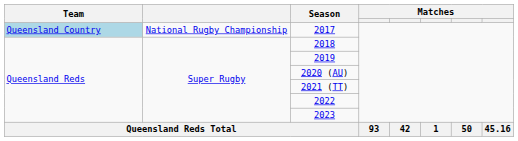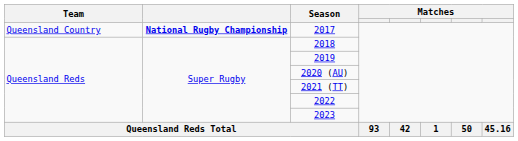(54, 30) lightblue background -> (54, 30) no background
(217, 30) normal -> (217, 30) bold
